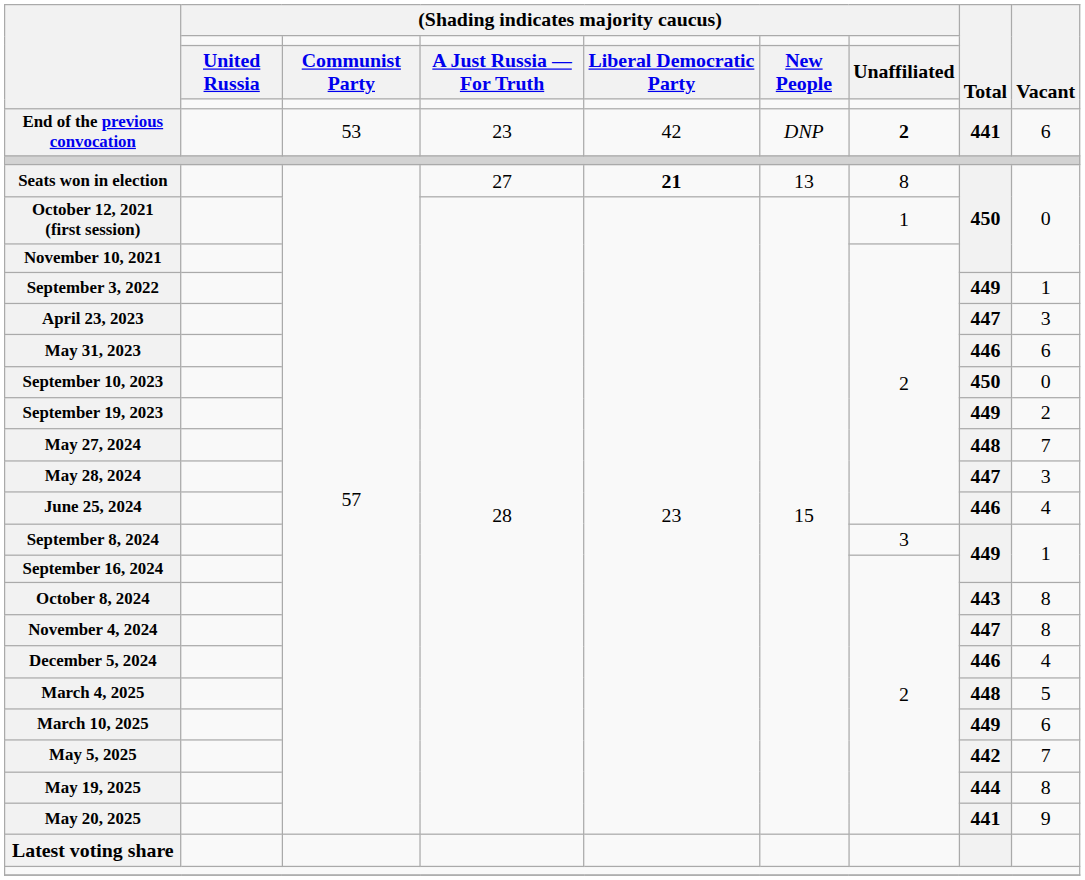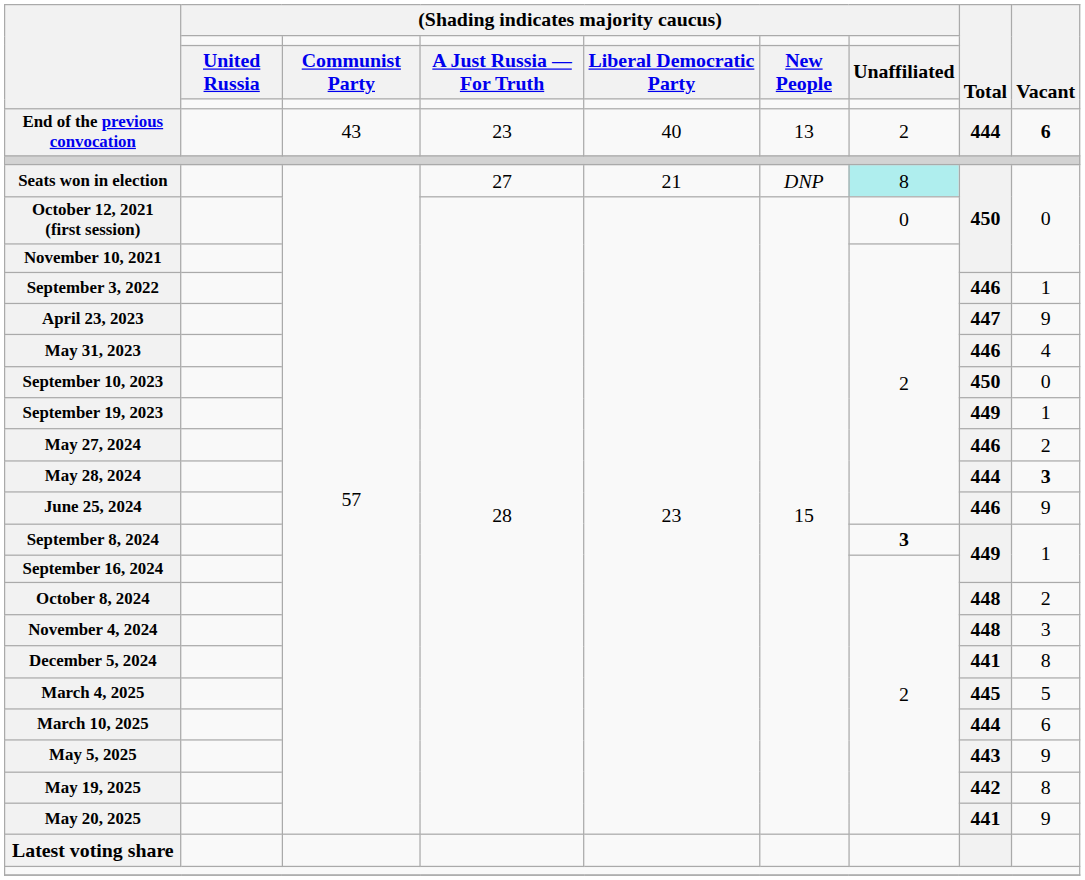(351, 131) 53 -> (351, 131) 43
(671, 131) 42 -> (671, 131) 40
(804, 131) DNP -> (804, 131) 13
(904, 131) bold -> (904, 131) normal
(985, 131) 441 -> (985, 131) 444
(1046, 131) normal -> (1046, 131) bold
(671, 180) bold -> (671, 180) normal
(804, 180) 13 -> (804, 180) DNP
(904, 180) no background -> (904, 180) paleturquoise background
(904, 220) 1 -> (904, 220) 0
(985, 287) 449 -> (985, 287) 446
(1046, 318) 3 -> (1046, 318) 9
(1046, 350) 6 -> (1046, 350) 4
(1046, 413) 2 -> (1046, 413) 1
(985, 444) 448 -> (985, 444) 446
(1046, 444) 7 -> (1046, 444) 2
(985, 476) 447 -> (985, 476) 444
(1046, 476) normal -> (1046, 476) bold
(1046, 507) 4 -> (1046, 507) 9
(904, 539) normal -> (904, 539) bold
(985, 598) 443 -> (985, 598) 448
(1046, 598) 8 -> (1046, 598) 2
(985, 630) 447 -> (985, 630) 448
(1046, 630) 8 -> (1046, 630) 3
(985, 661) 446 -> (985, 661) 441
(1046, 661) 4 -> (1046, 661) 8
(985, 692) 448 -> (985, 692) 445
(985, 724) 449 -> (985, 724) 444
(985, 755) 442 -> (985, 755) 443
(1046, 755) 7 -> (1046, 755) 9
(985, 787) 444 -> (985, 787) 442
